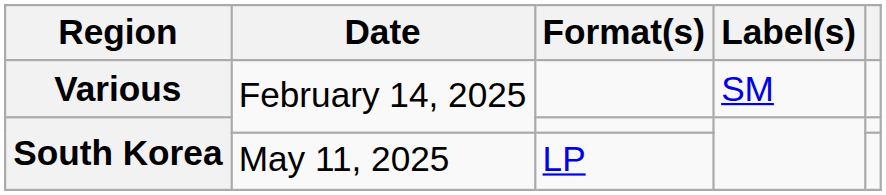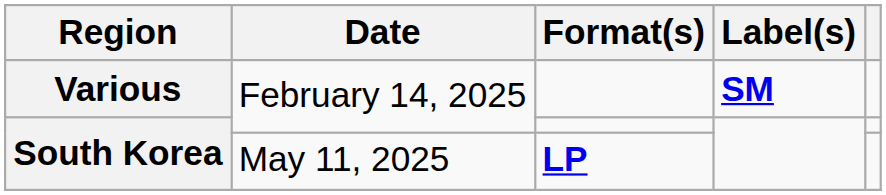(748, 88) normal -> (748, 88) bold
(564, 160) normal -> (565, 160) bold
